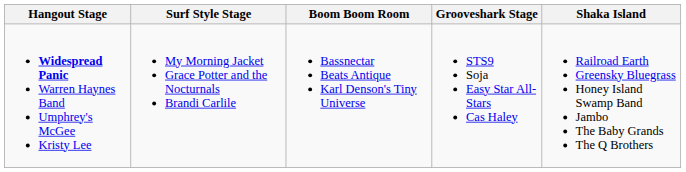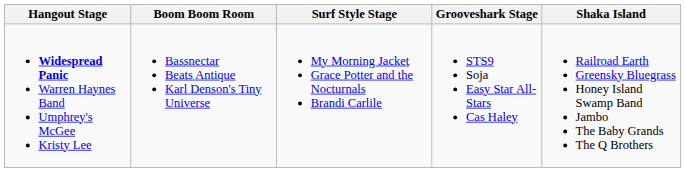columns swapped: (209, 14) <-> (359, 14)
